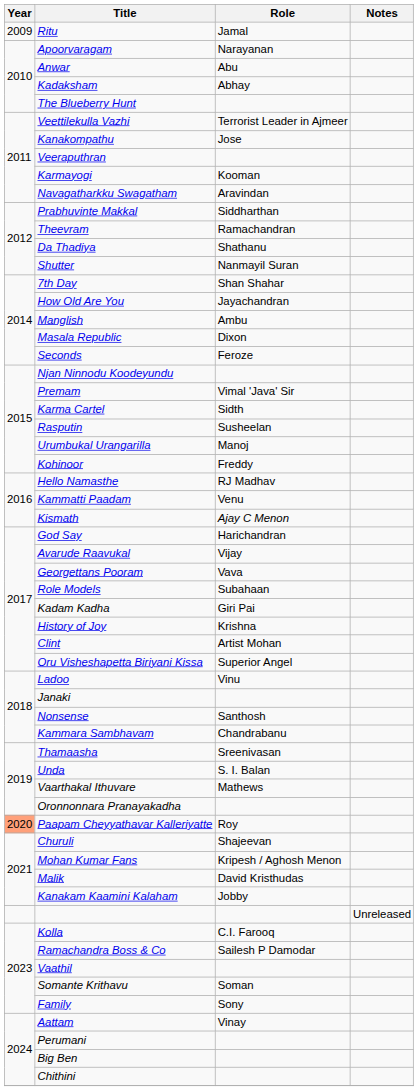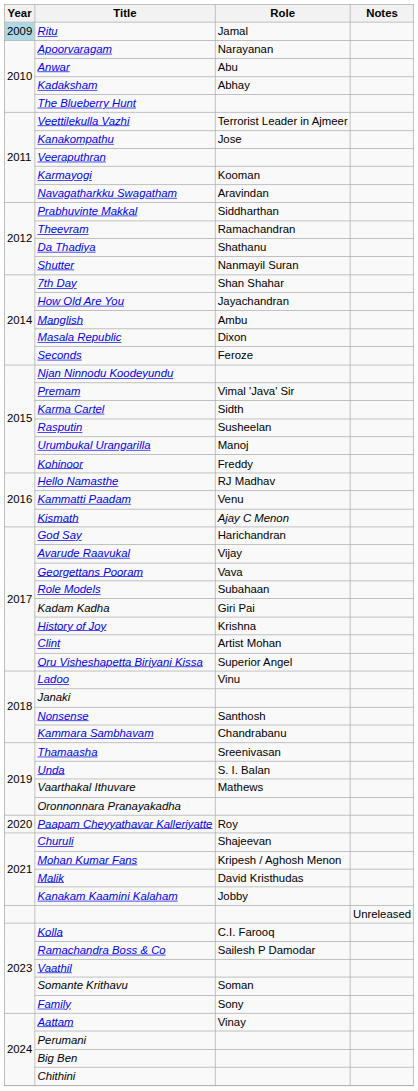(20, 31) no background -> (20, 31) lightblue background
(20, 824) lightsalmon background -> (20, 824) no background
